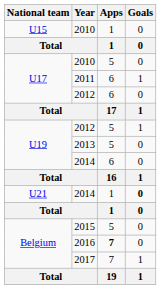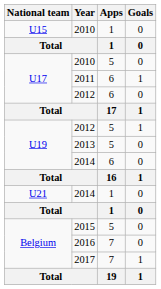(140, 194) bold -> (140, 194) normal
(111, 243) bold -> (111, 243) normal
